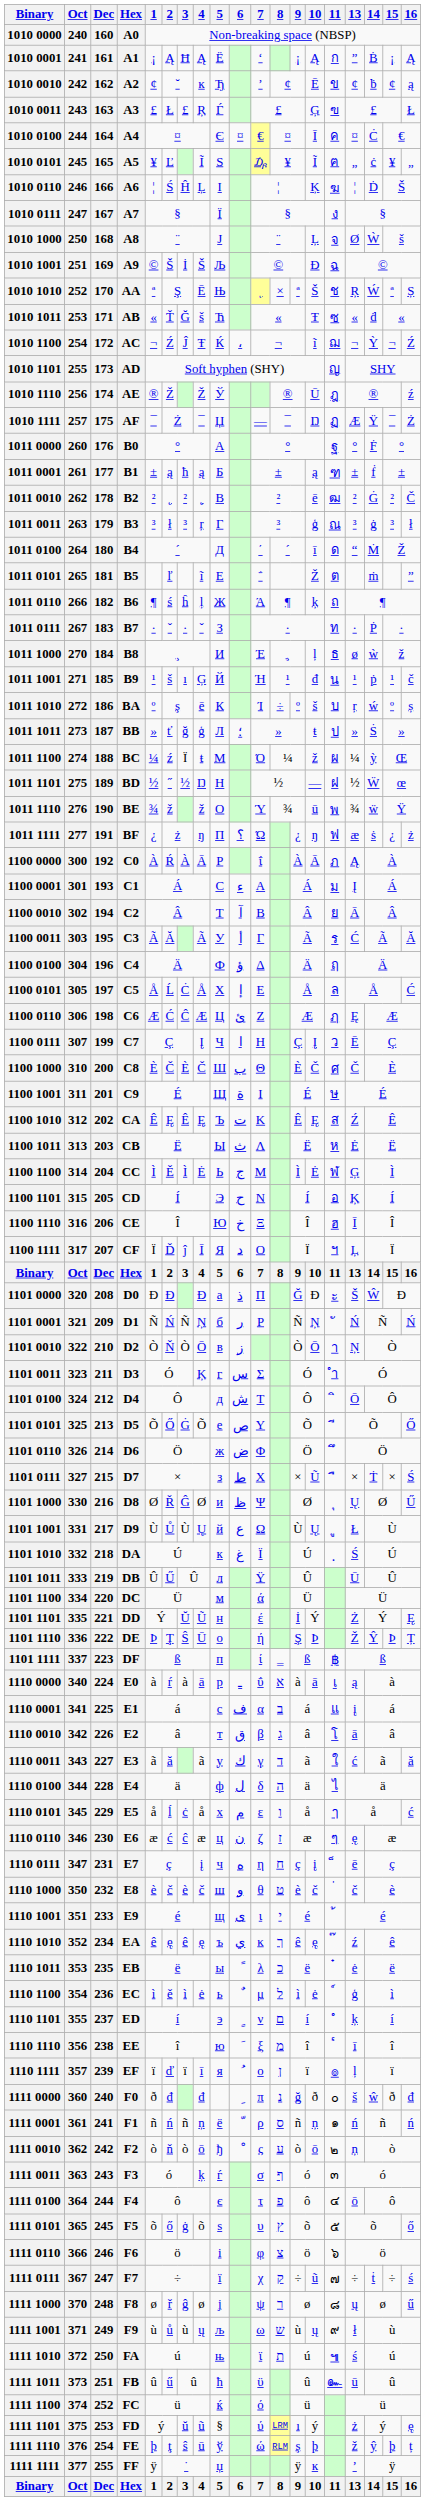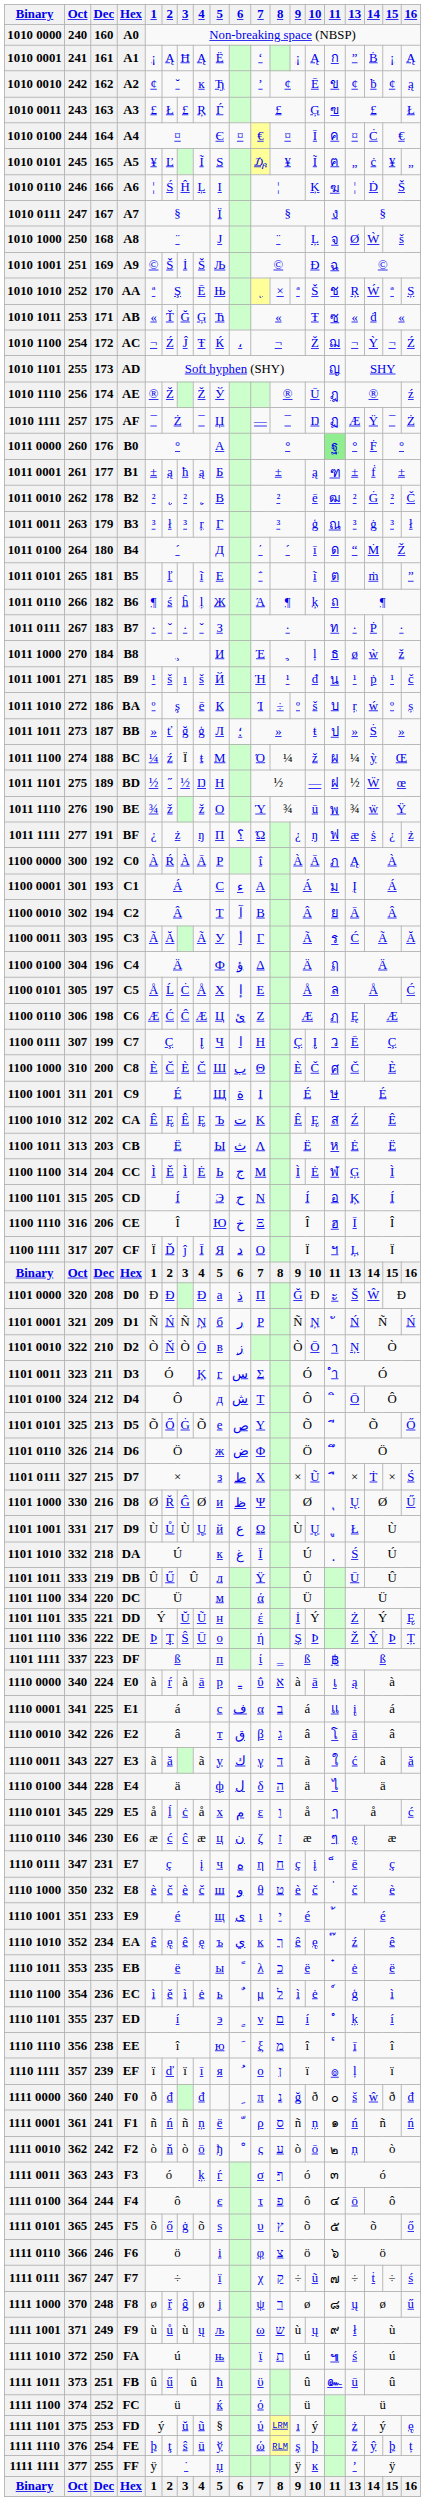(202, 317) š -> (202, 317) Ģ
(315, 342) ĩ -> (315, 342) Ž
(335, 446) no background -> (335, 446) lightgreen background
(315, 576) Ž -> (315, 576) ĩ
(202, 679) Ģ -> (202, 679) š
